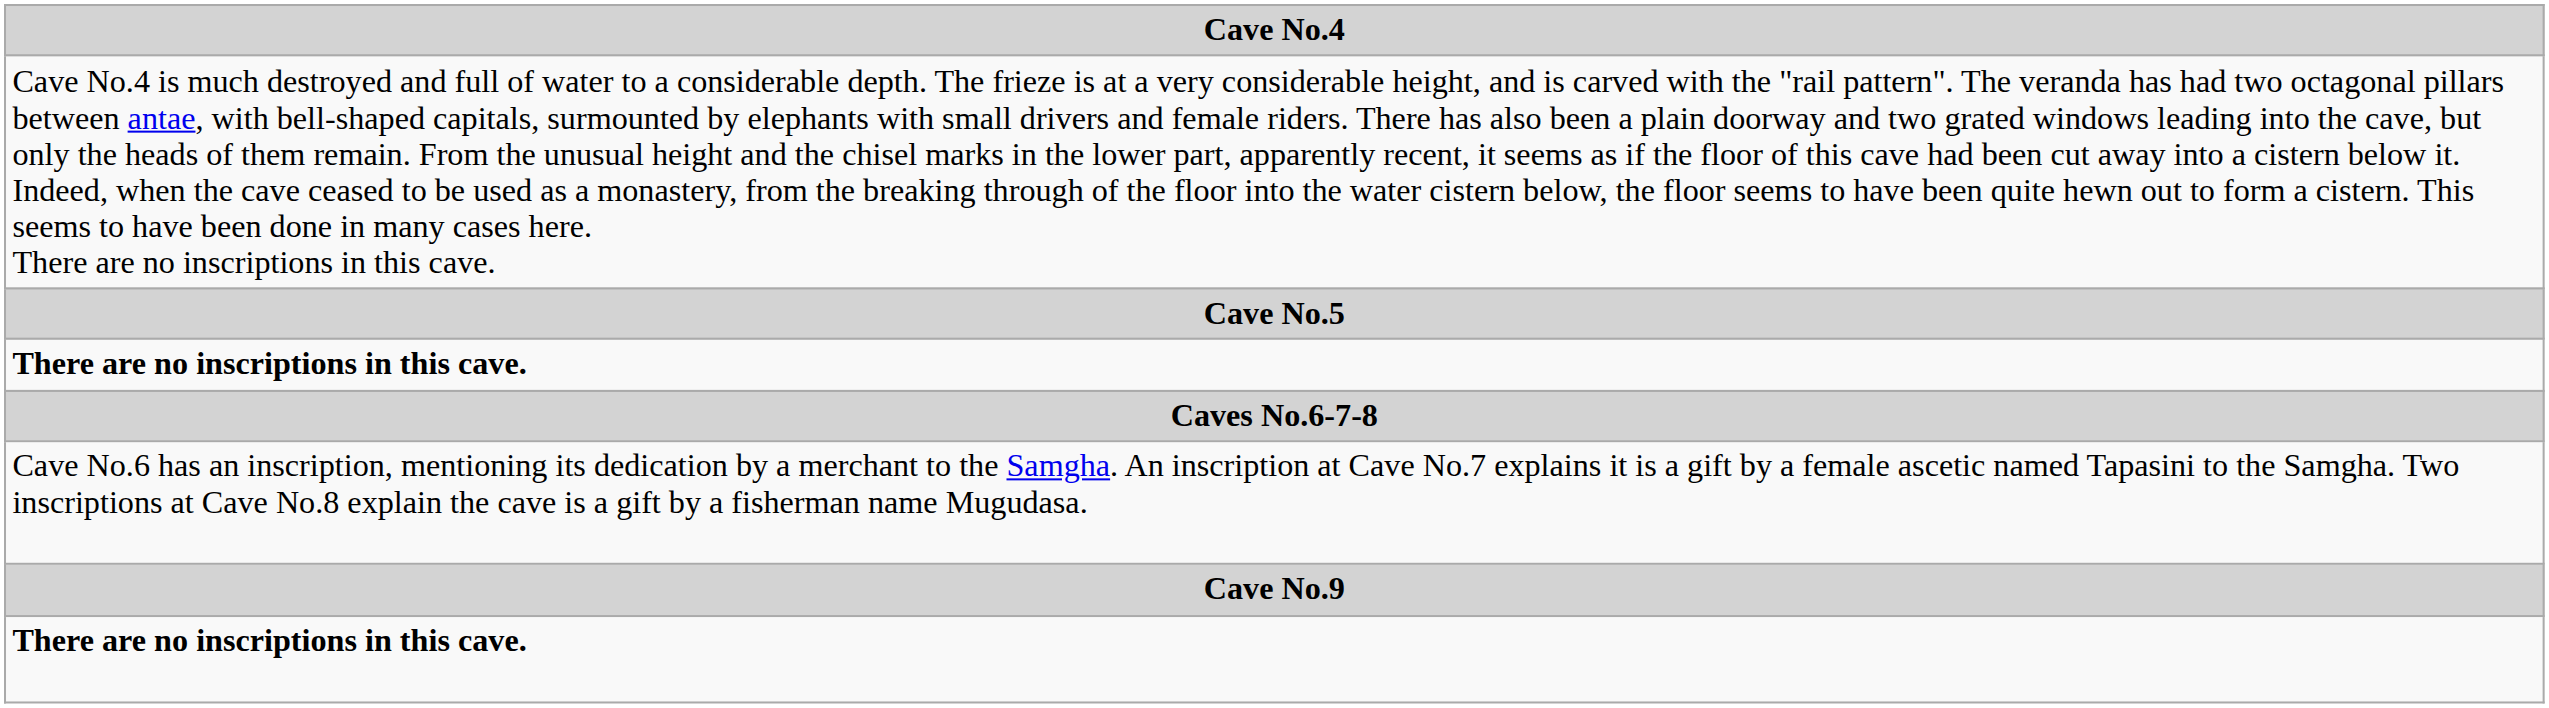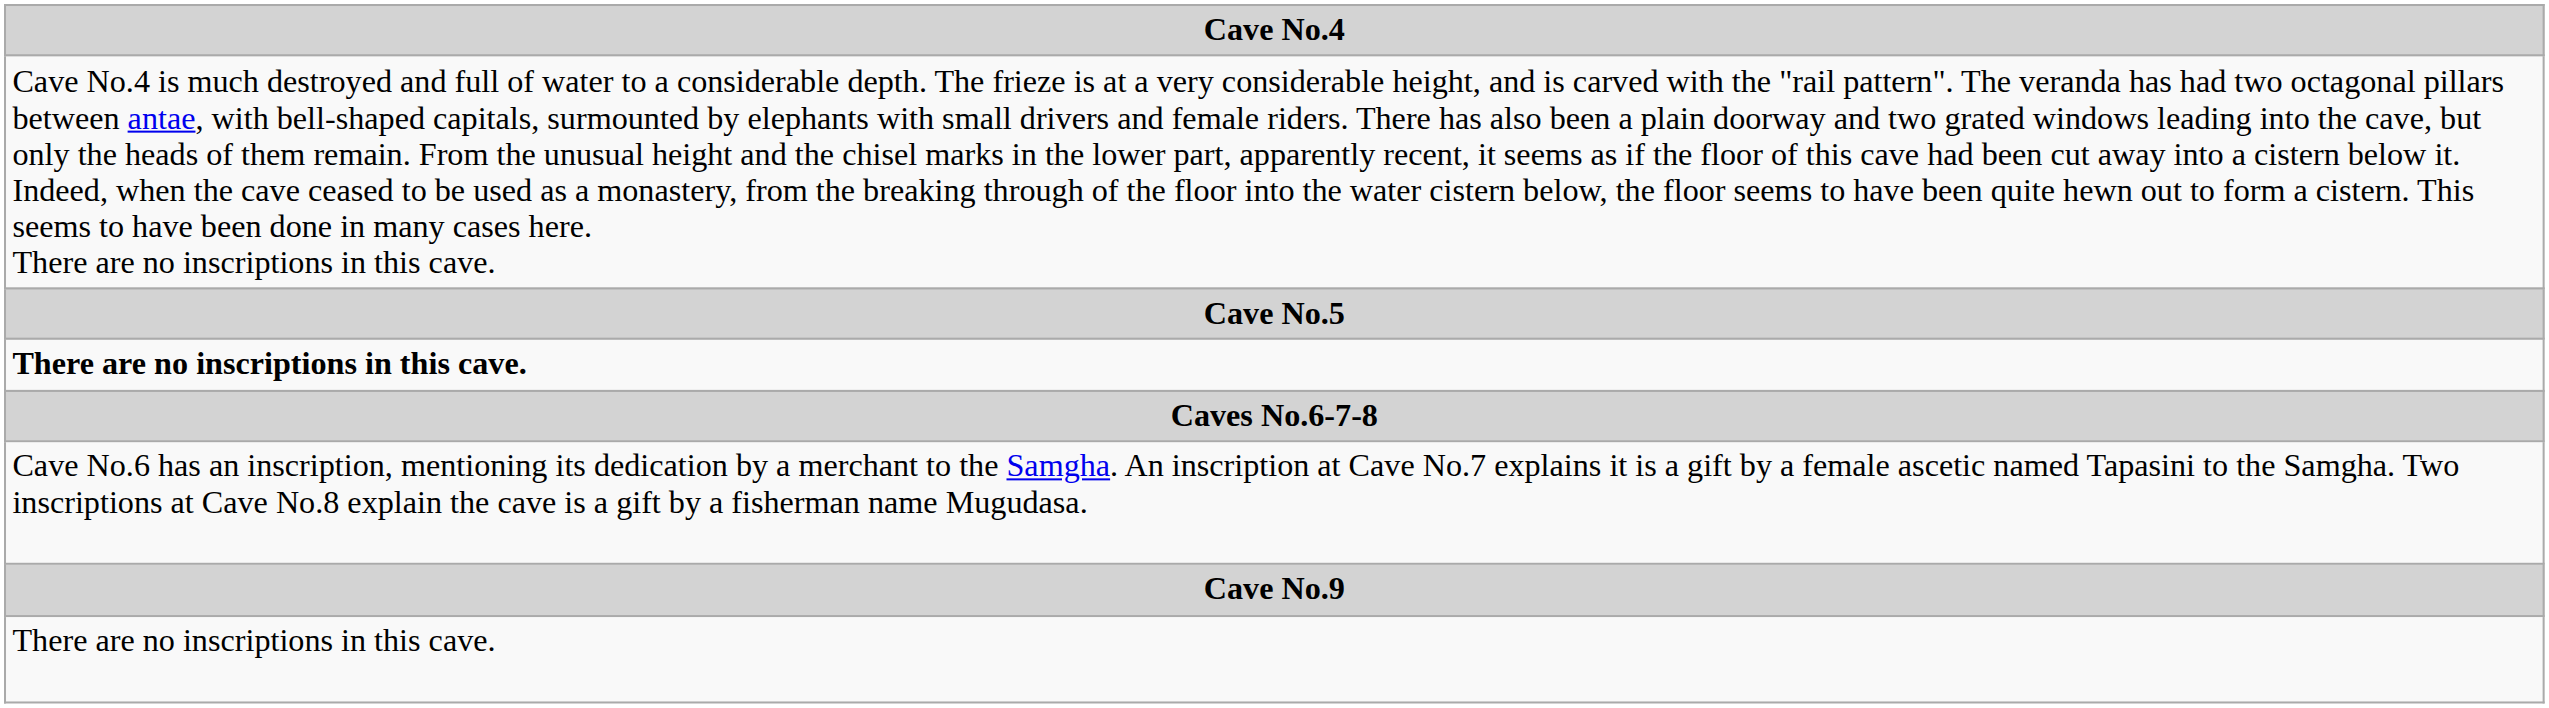(270, 640) bold -> (254, 640) normal
